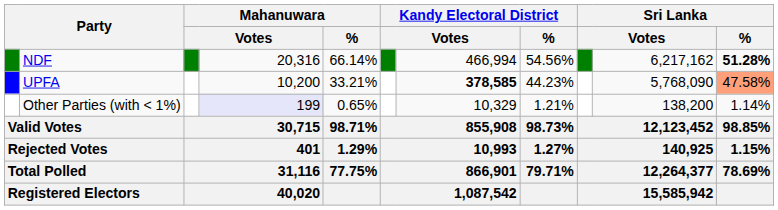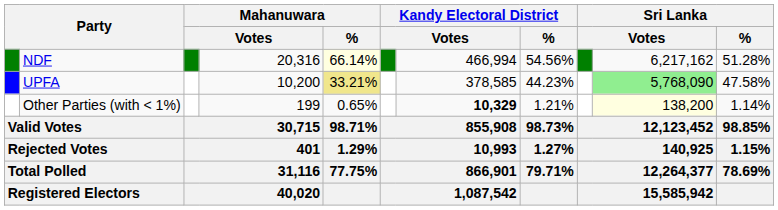(353, 60) no background -> (353, 60) lightyellow background
(746, 60) bold -> (746, 60) normal
(353, 82) no background -> (353, 82) khaki background
(491, 82) bold -> (491, 82) normal
(682, 82) no background -> (682, 82) lightgreen background
(746, 82) lightsalmon background -> (746, 82) no background
(308, 104) lavender background -> (308, 104) no background
(495, 104) normal -> (495, 104) bold
(688, 104) no background -> (688, 104) lightyellow background
